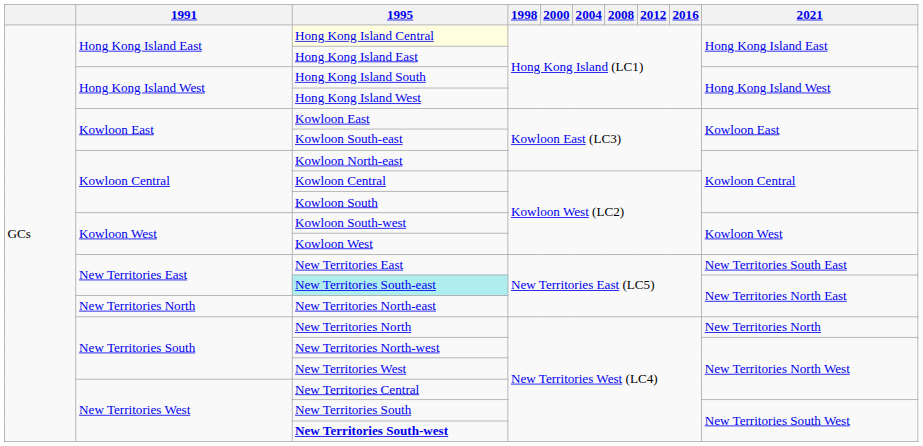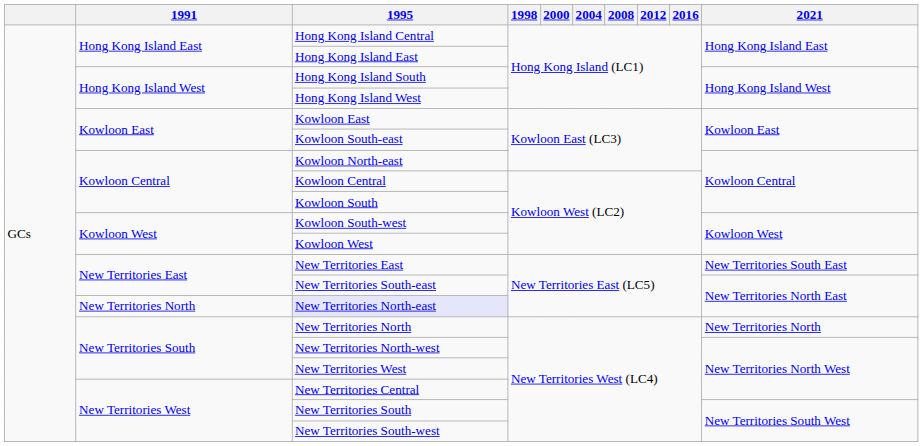(364, 35) lightyellow background -> (364, 35) no background
(366, 285) paleturquoise background -> (366, 285) no background
(366, 306) no background -> (366, 306) lavender background
(372, 431) bold -> (367, 431) normal
